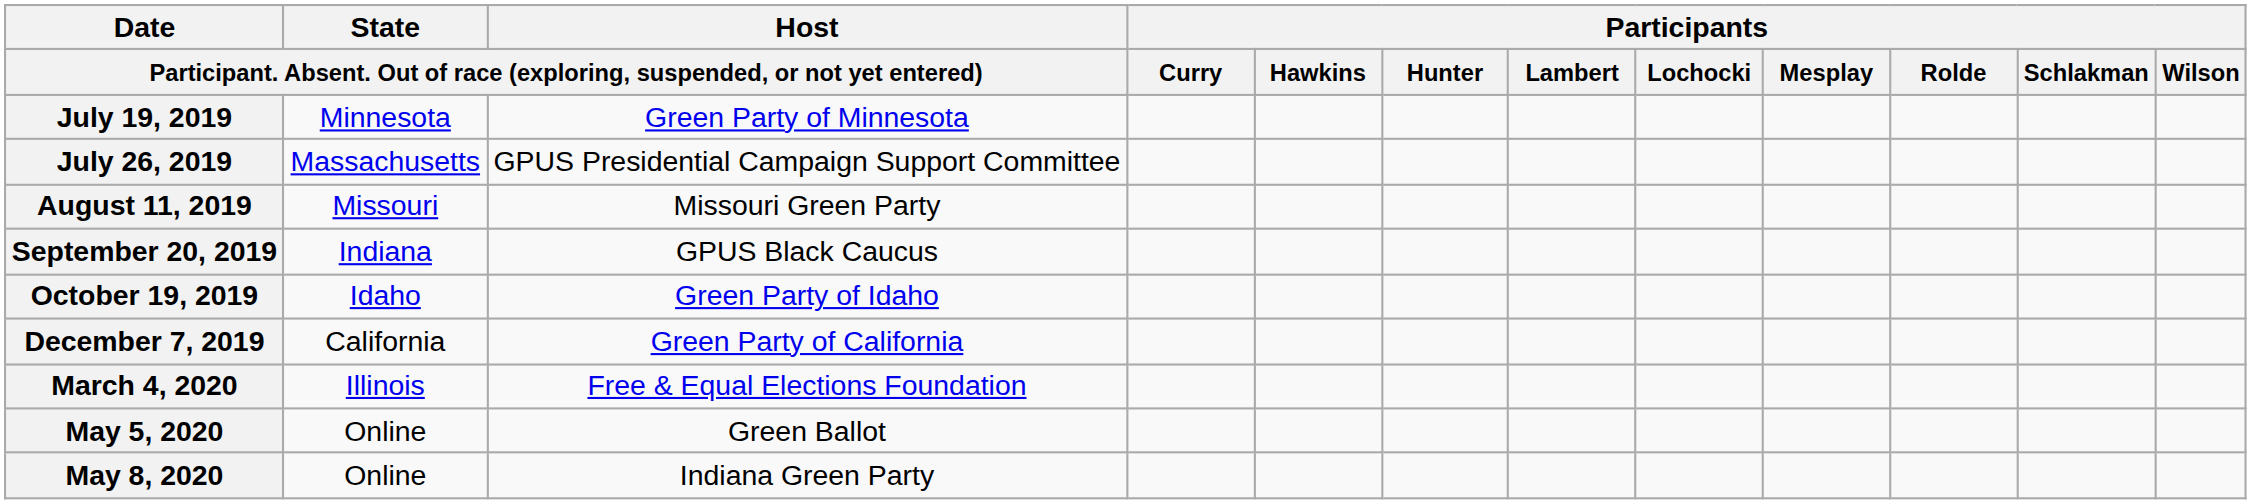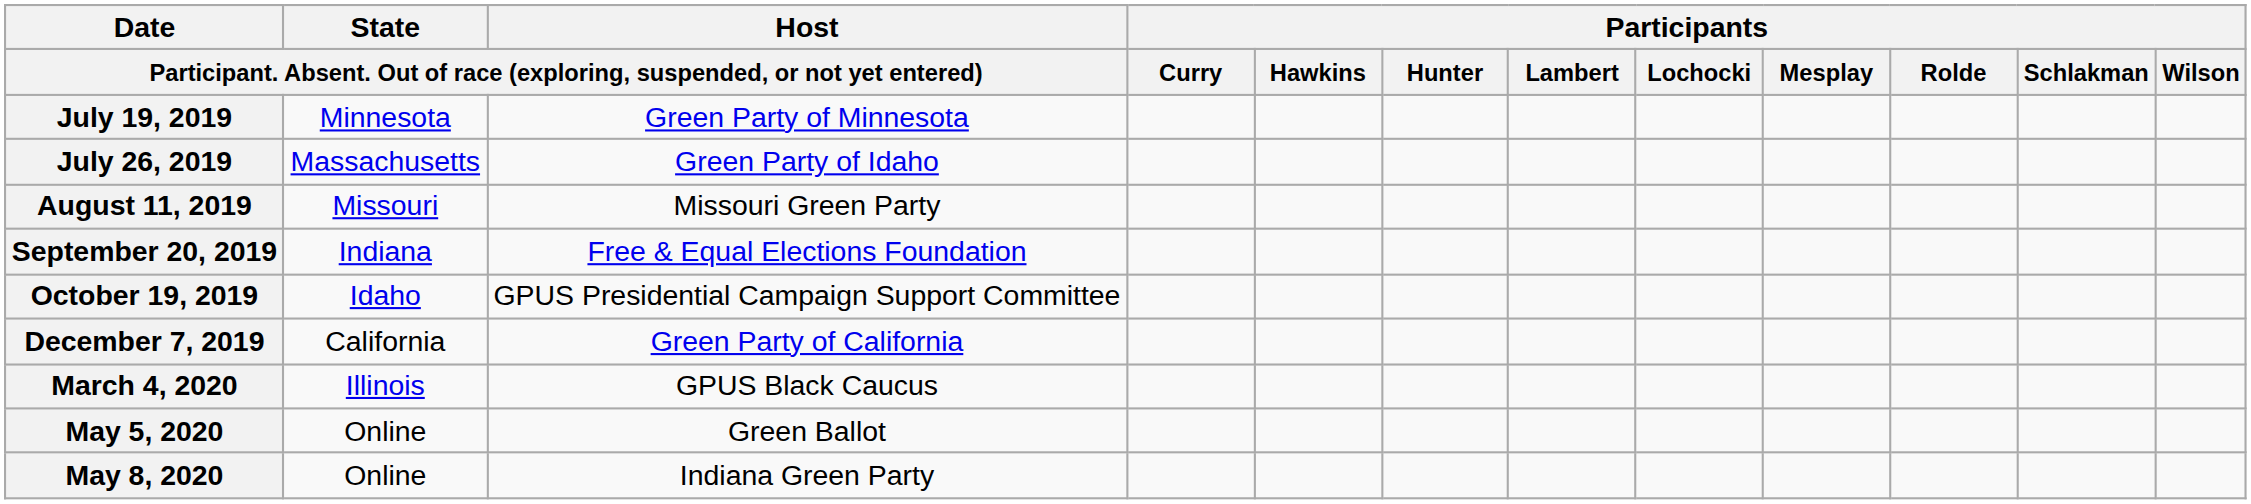(807, 161) GPUS Presidential Campaign Support Committee -> (807, 161) Green Party of Idaho
(807, 251) GPUS Black Caucus -> (807, 251) Free & Equal Elections Foundation
(807, 296) Green Party of Idaho -> (807, 296) GPUS Presidential Campaign Support Committee
(807, 385) Free & Equal Elections Foundation -> (807, 385) GPUS Black Caucus
